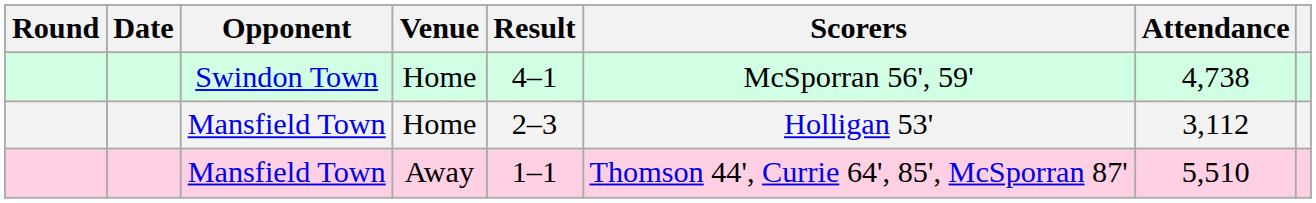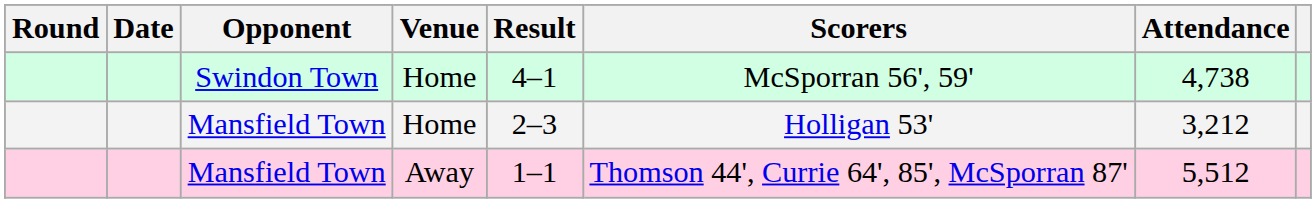(1216, 124) 3,112 -> (1216, 124) 3,212
(1216, 172) 5,510 -> (1216, 172) 5,512
